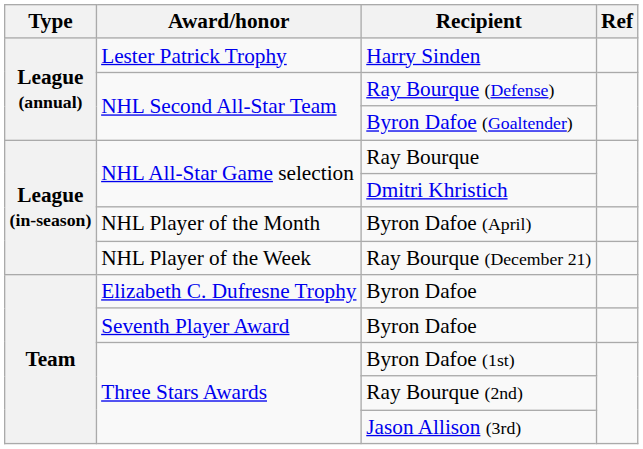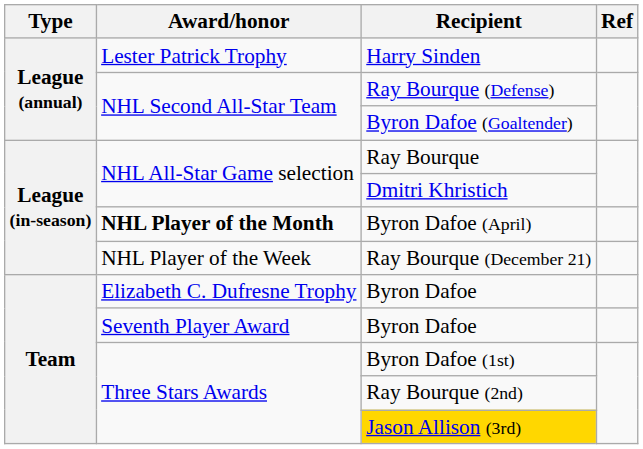(211, 223) normal -> (217, 223) bold
(444, 426) no background -> (444, 426) gold background
